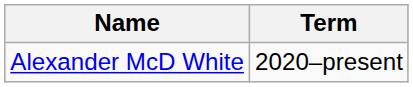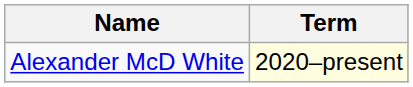(329, 61) no background -> (329, 61) lightyellow background
